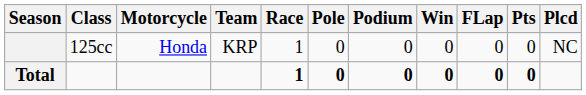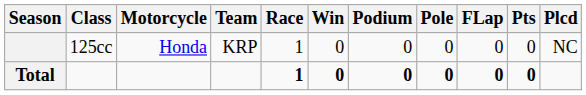columns swapped: (437, 18) <-> (328, 18)
